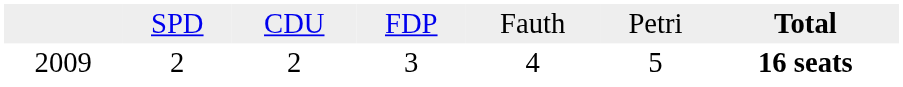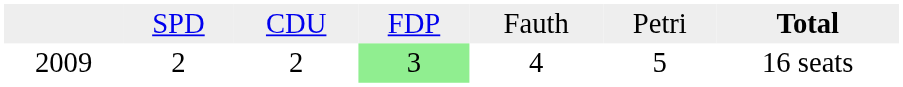(411, 62) no background -> (414, 62) lightgreen background
(805, 62) bold -> (808, 62) normal
